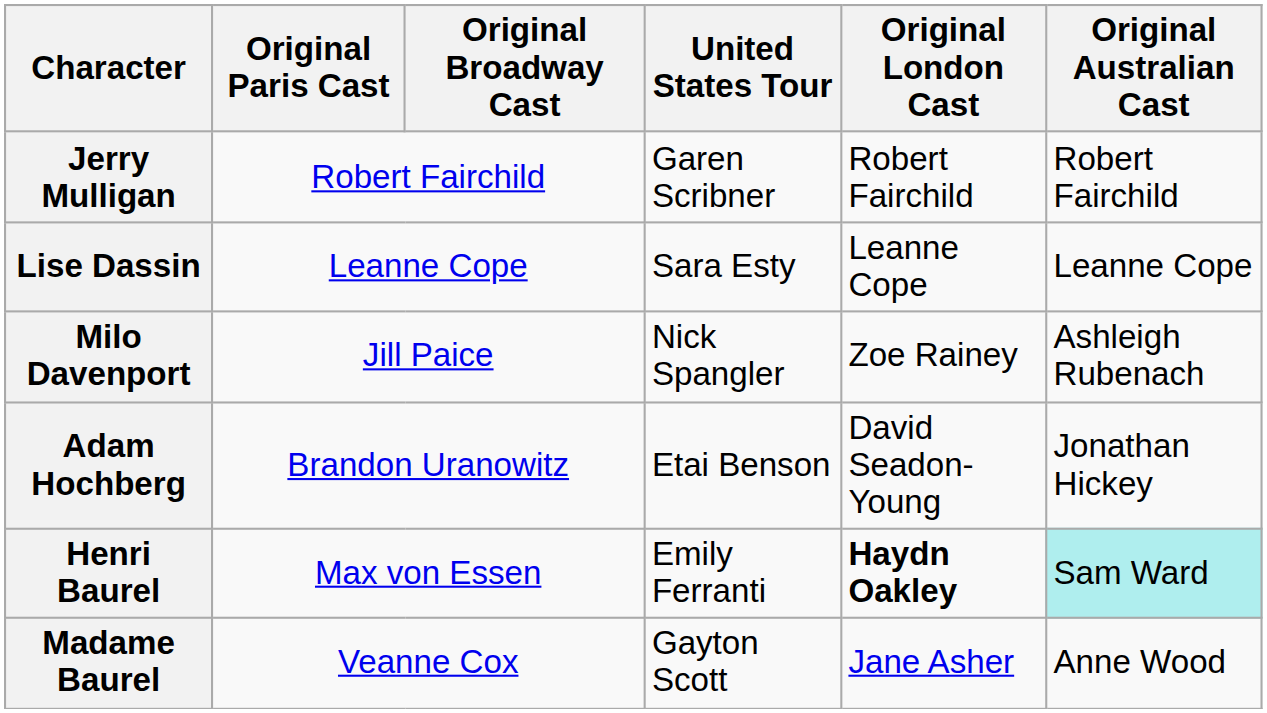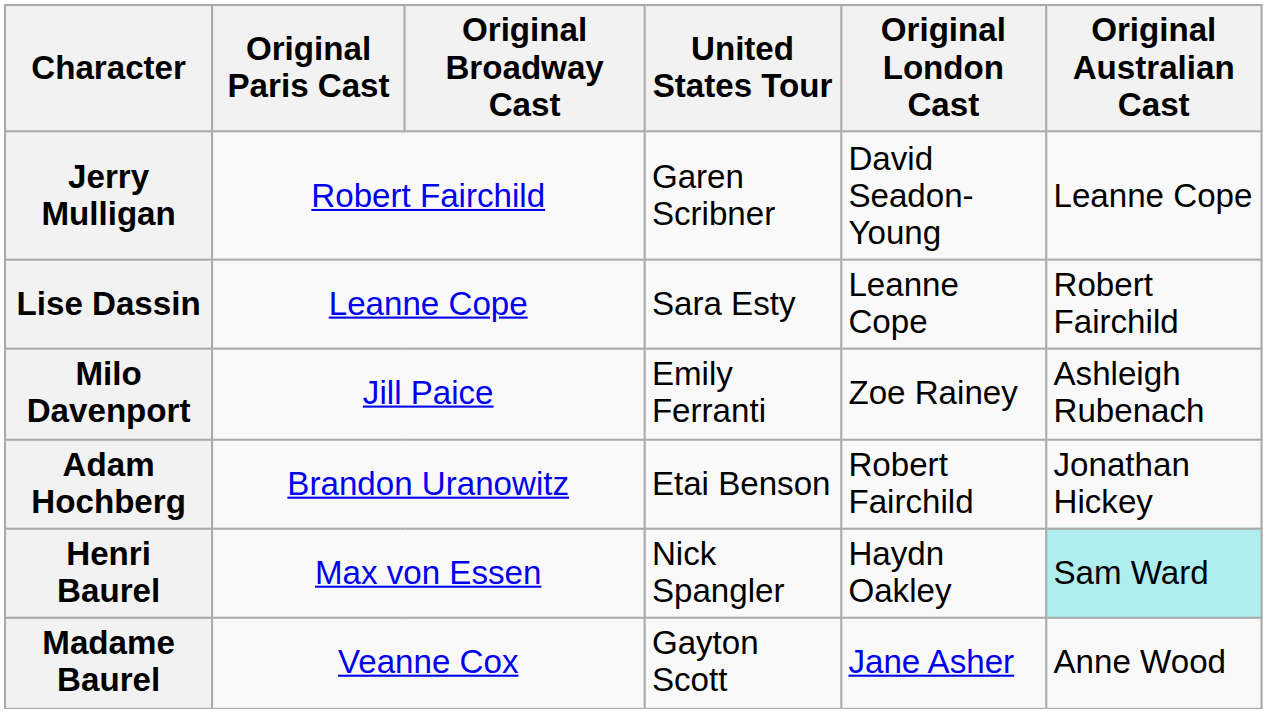(911, 176) Robert Fairchild -> (911, 195) David Seadon-Young
(1116, 176) Robert Fairchild -> (1153, 195) Leanne Cope
(1153, 266) Leanne Cope -> (1116, 303) Robert Fairchild
(718, 356) Nick Spangler -> (709, 393) Emily Ferranti
(911, 464) David Seadon-Young -> (911, 483) Robert Fairchild
(709, 572) Emily Ferranti -> (718, 572) Nick Spangler
(903, 572) bold -> (900, 572) normal
